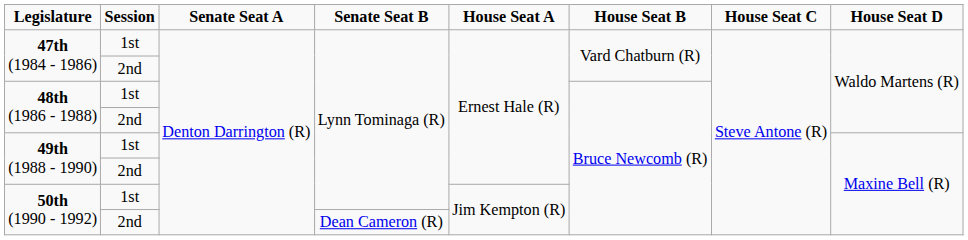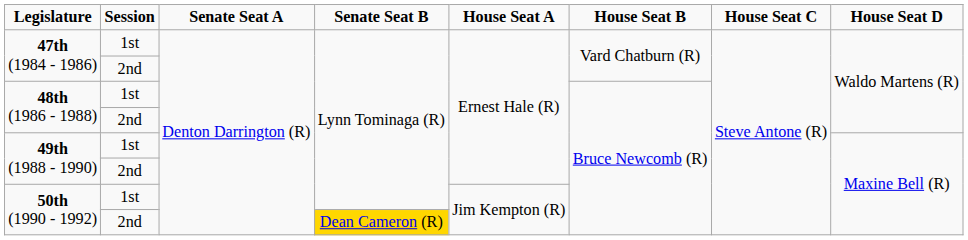(381, 222) no background -> (381, 222) gold background
